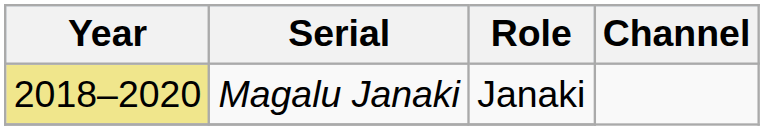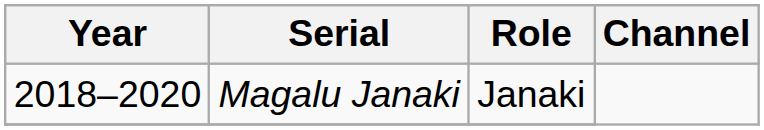(108, 93) khaki background -> (108, 93) no background
